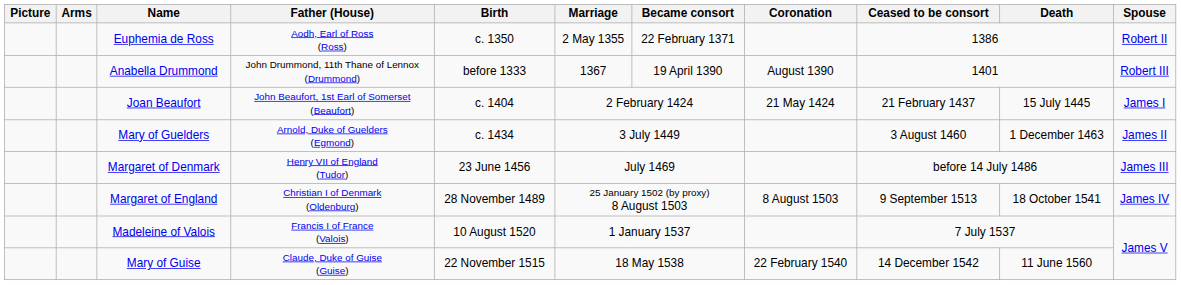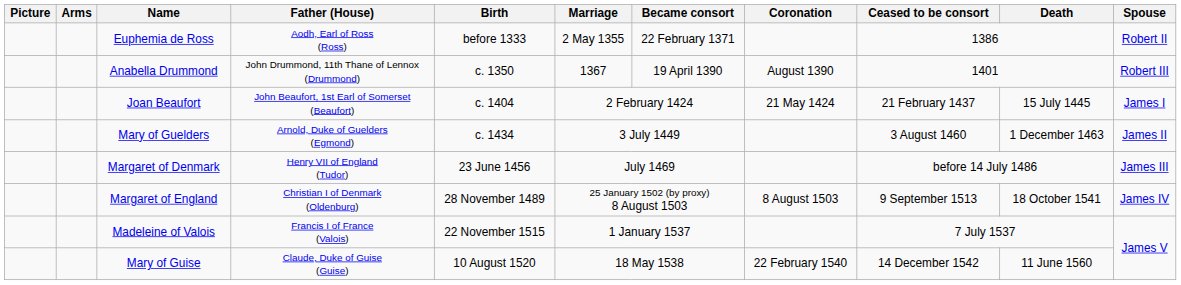(495, 39) c. 1350 -> (495, 39) before 1333
(495, 71) before 1333 -> (495, 71) c. 1350
(495, 231) 10 August 1520 -> (495, 231) 22 November 1515
(495, 264) 22 November 1515 -> (495, 264) 10 August 1520
